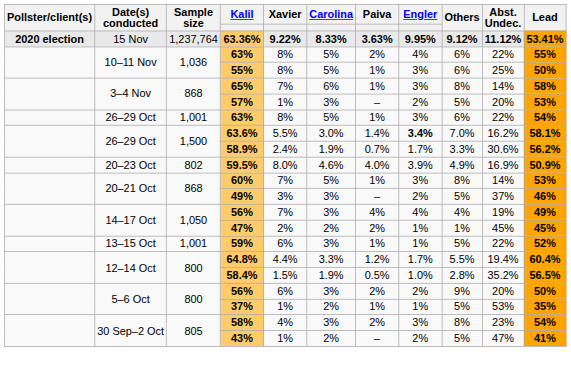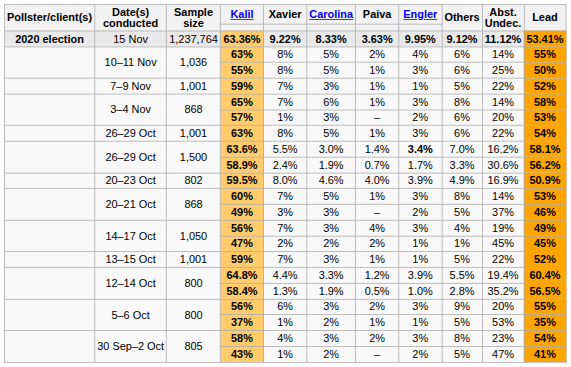(503, 55) 22% -> (503, 55) 14%
+ row: (131, 86)
(462, 102) 5% -> (462, 118) 6%
(420, 213) 4% -> (420, 228) 3%
(285, 244) 6% -> (285, 260) 7%
(420, 260) 1.7% -> (420, 276) 3.9%
(285, 276) 1.5% -> (285, 291) 1.3%
(420, 291) 2% -> (420, 307) 3%
(545, 291) 50% -> (545, 307) 55%
